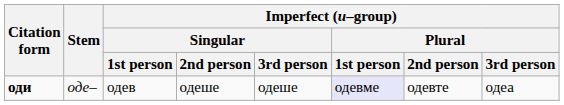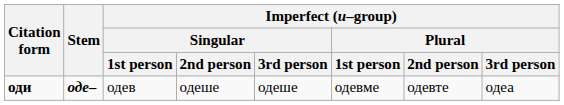(82, 87) normal -> (82, 87) bold
(357, 87) lavender background -> (357, 87) no background
